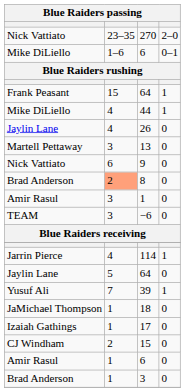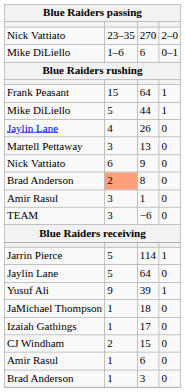(110, 110) 4 -> (110, 110) 5
(110, 256) 4 -> (110, 256) 5
(110, 291) 7 -> (110, 291) 9
